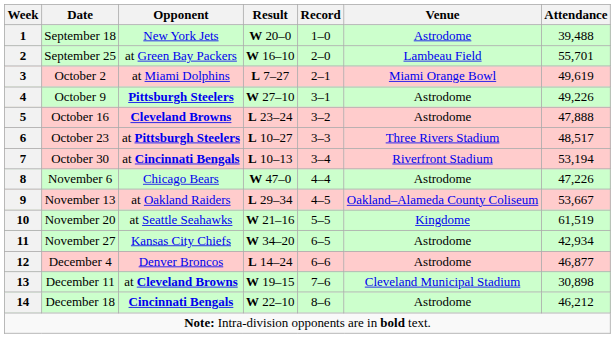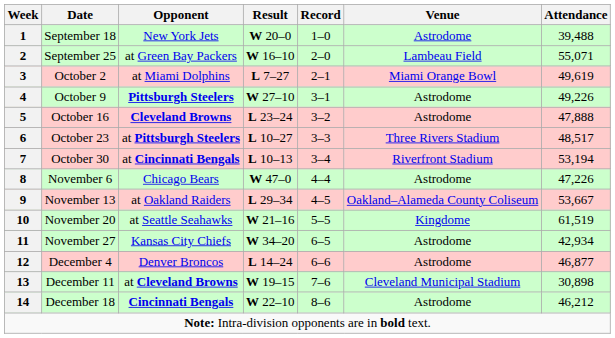(576, 55) 55,701 -> (576, 55) 55,071
